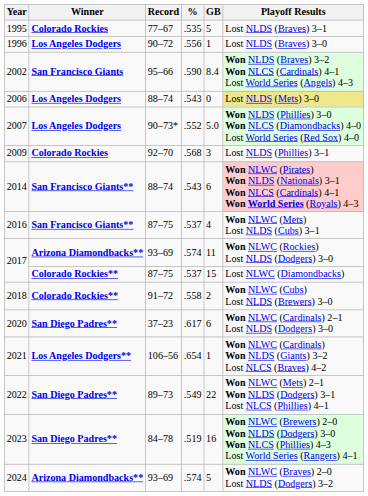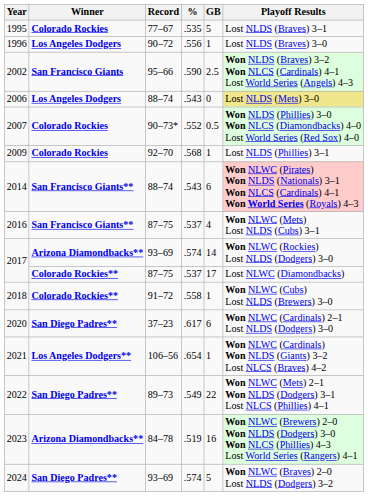(212, 71) 8.4 -> (212, 71) 2.5
(76, 126) Los Angeles Dodgers -> (70, 126) Colorado Rockies
(212, 126) 5.0 -> (212, 126) 0.5
(209, 153) 3 -> (209, 153) 1
(211, 252) 11 -> (211, 252) 14
(211, 274) 15 -> (211, 274) 17
(209, 296) 2 -> (209, 296) 1
(74, 439) San Diego Padres** -> (87, 439) Arizona Diamondbacks**
(87, 478) Arizona Diamondbacks** -> (74, 478) San Diego Padres**
